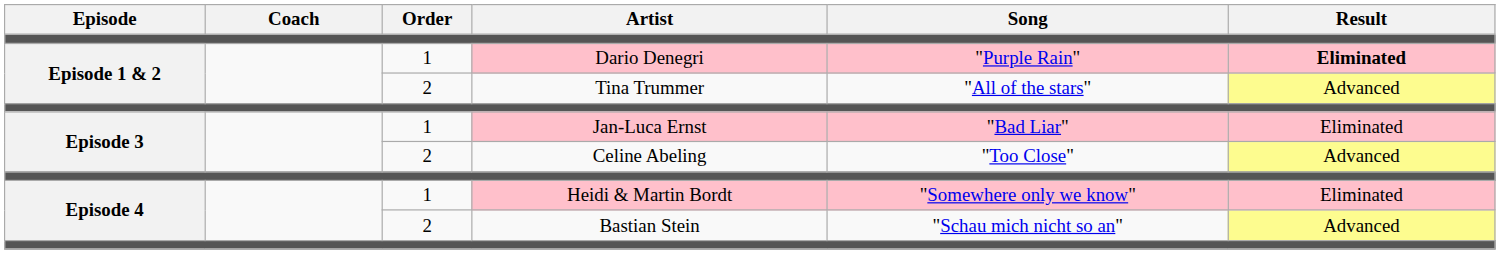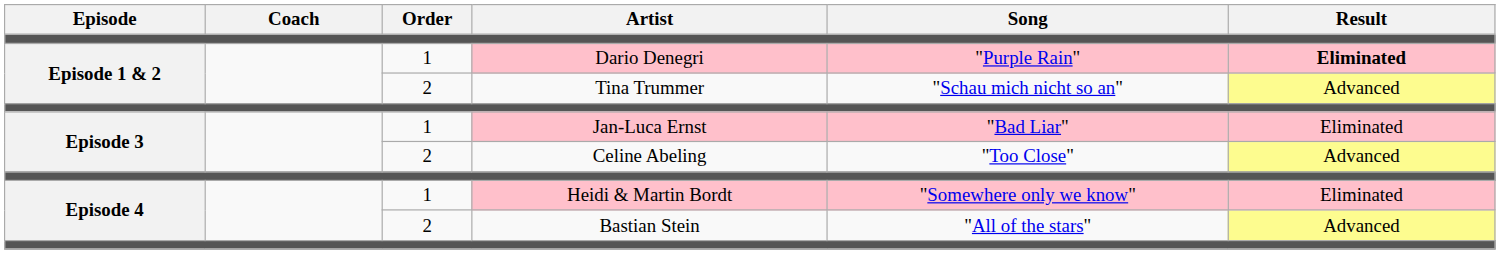(1028, 88) "All of the stars" -> (1028, 88) "Schau mich nicht so an"
(1028, 225) "Schau mich nicht so an" -> (1028, 225) "All of the stars"
